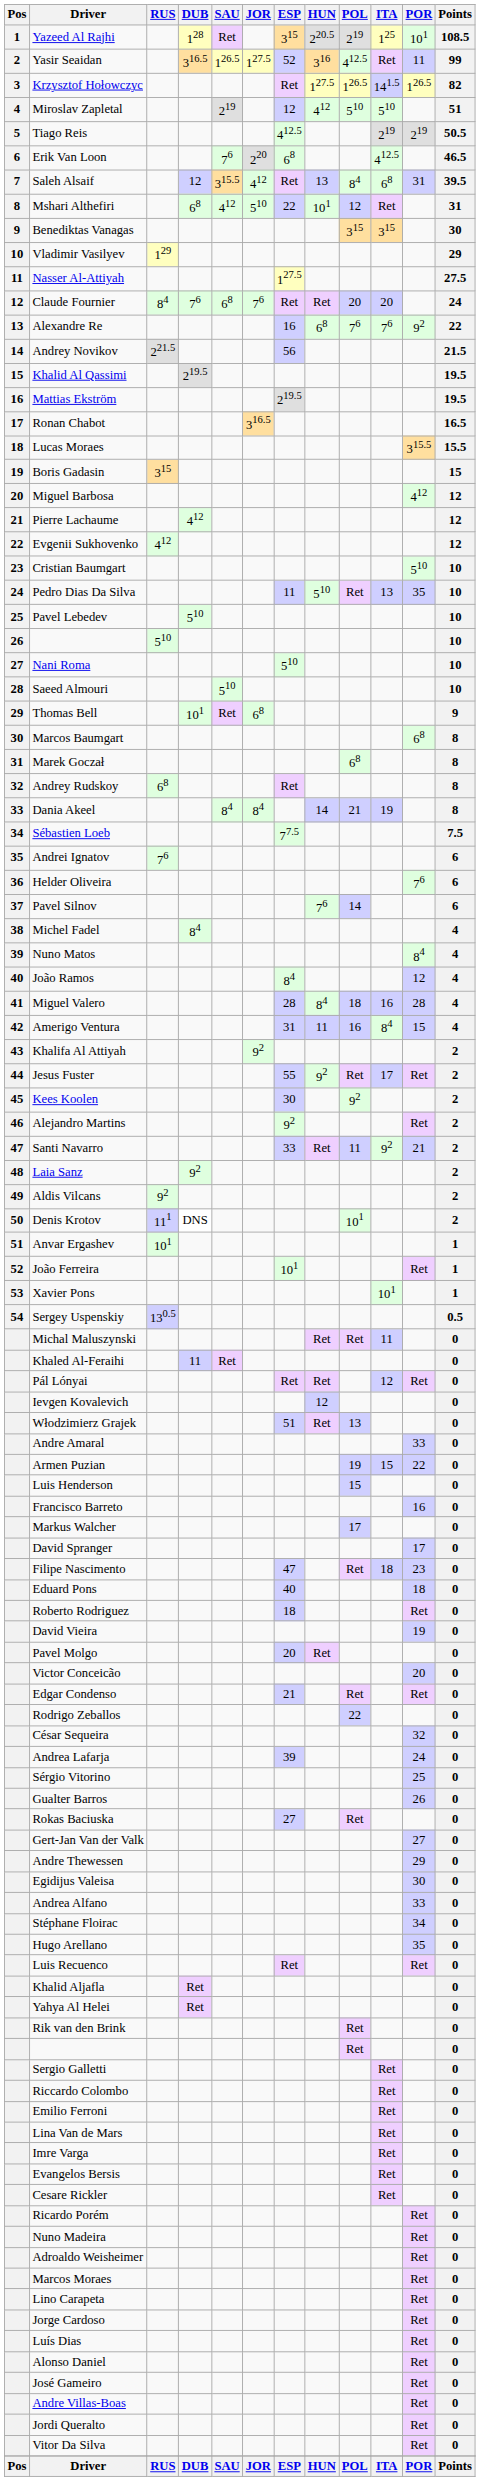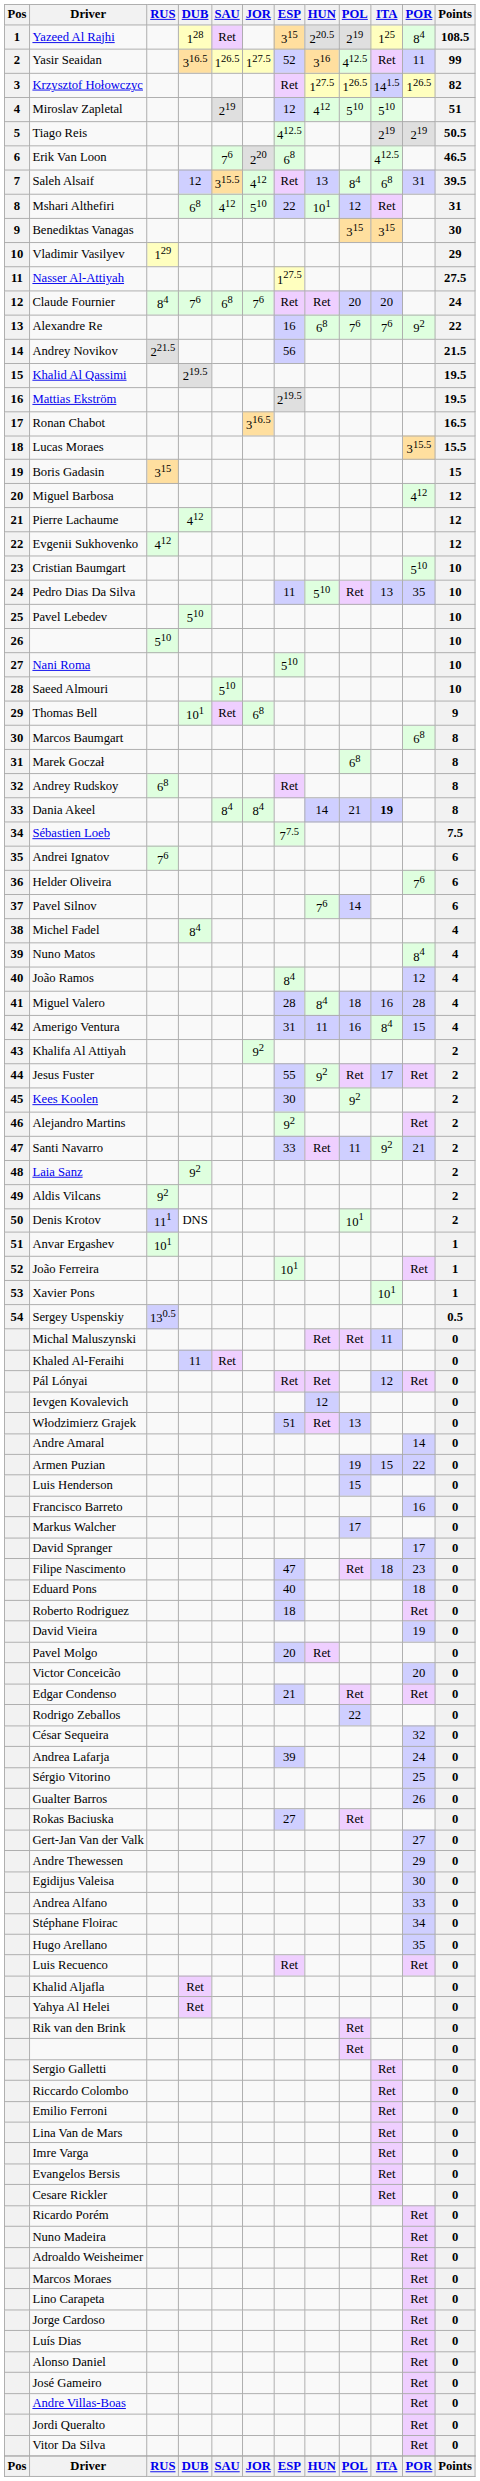(419, 37) 101 -> (419, 37) 84
(387, 809) normal -> (387, 809) bold
(419, 1443) 33 -> (419, 1443) 14
